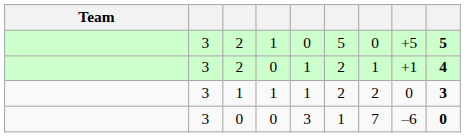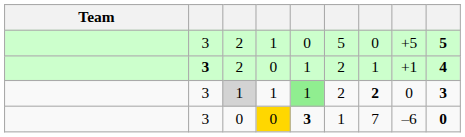(205, 68) normal -> (205, 68) bold
(239, 93) no background -> (239, 93) lightgrey background
(307, 93) no background -> (307, 93) lightgreen background
(375, 93) normal -> (375, 93) bold
(273, 119) no background -> (273, 119) gold background
(307, 119) normal -> (307, 119) bold
